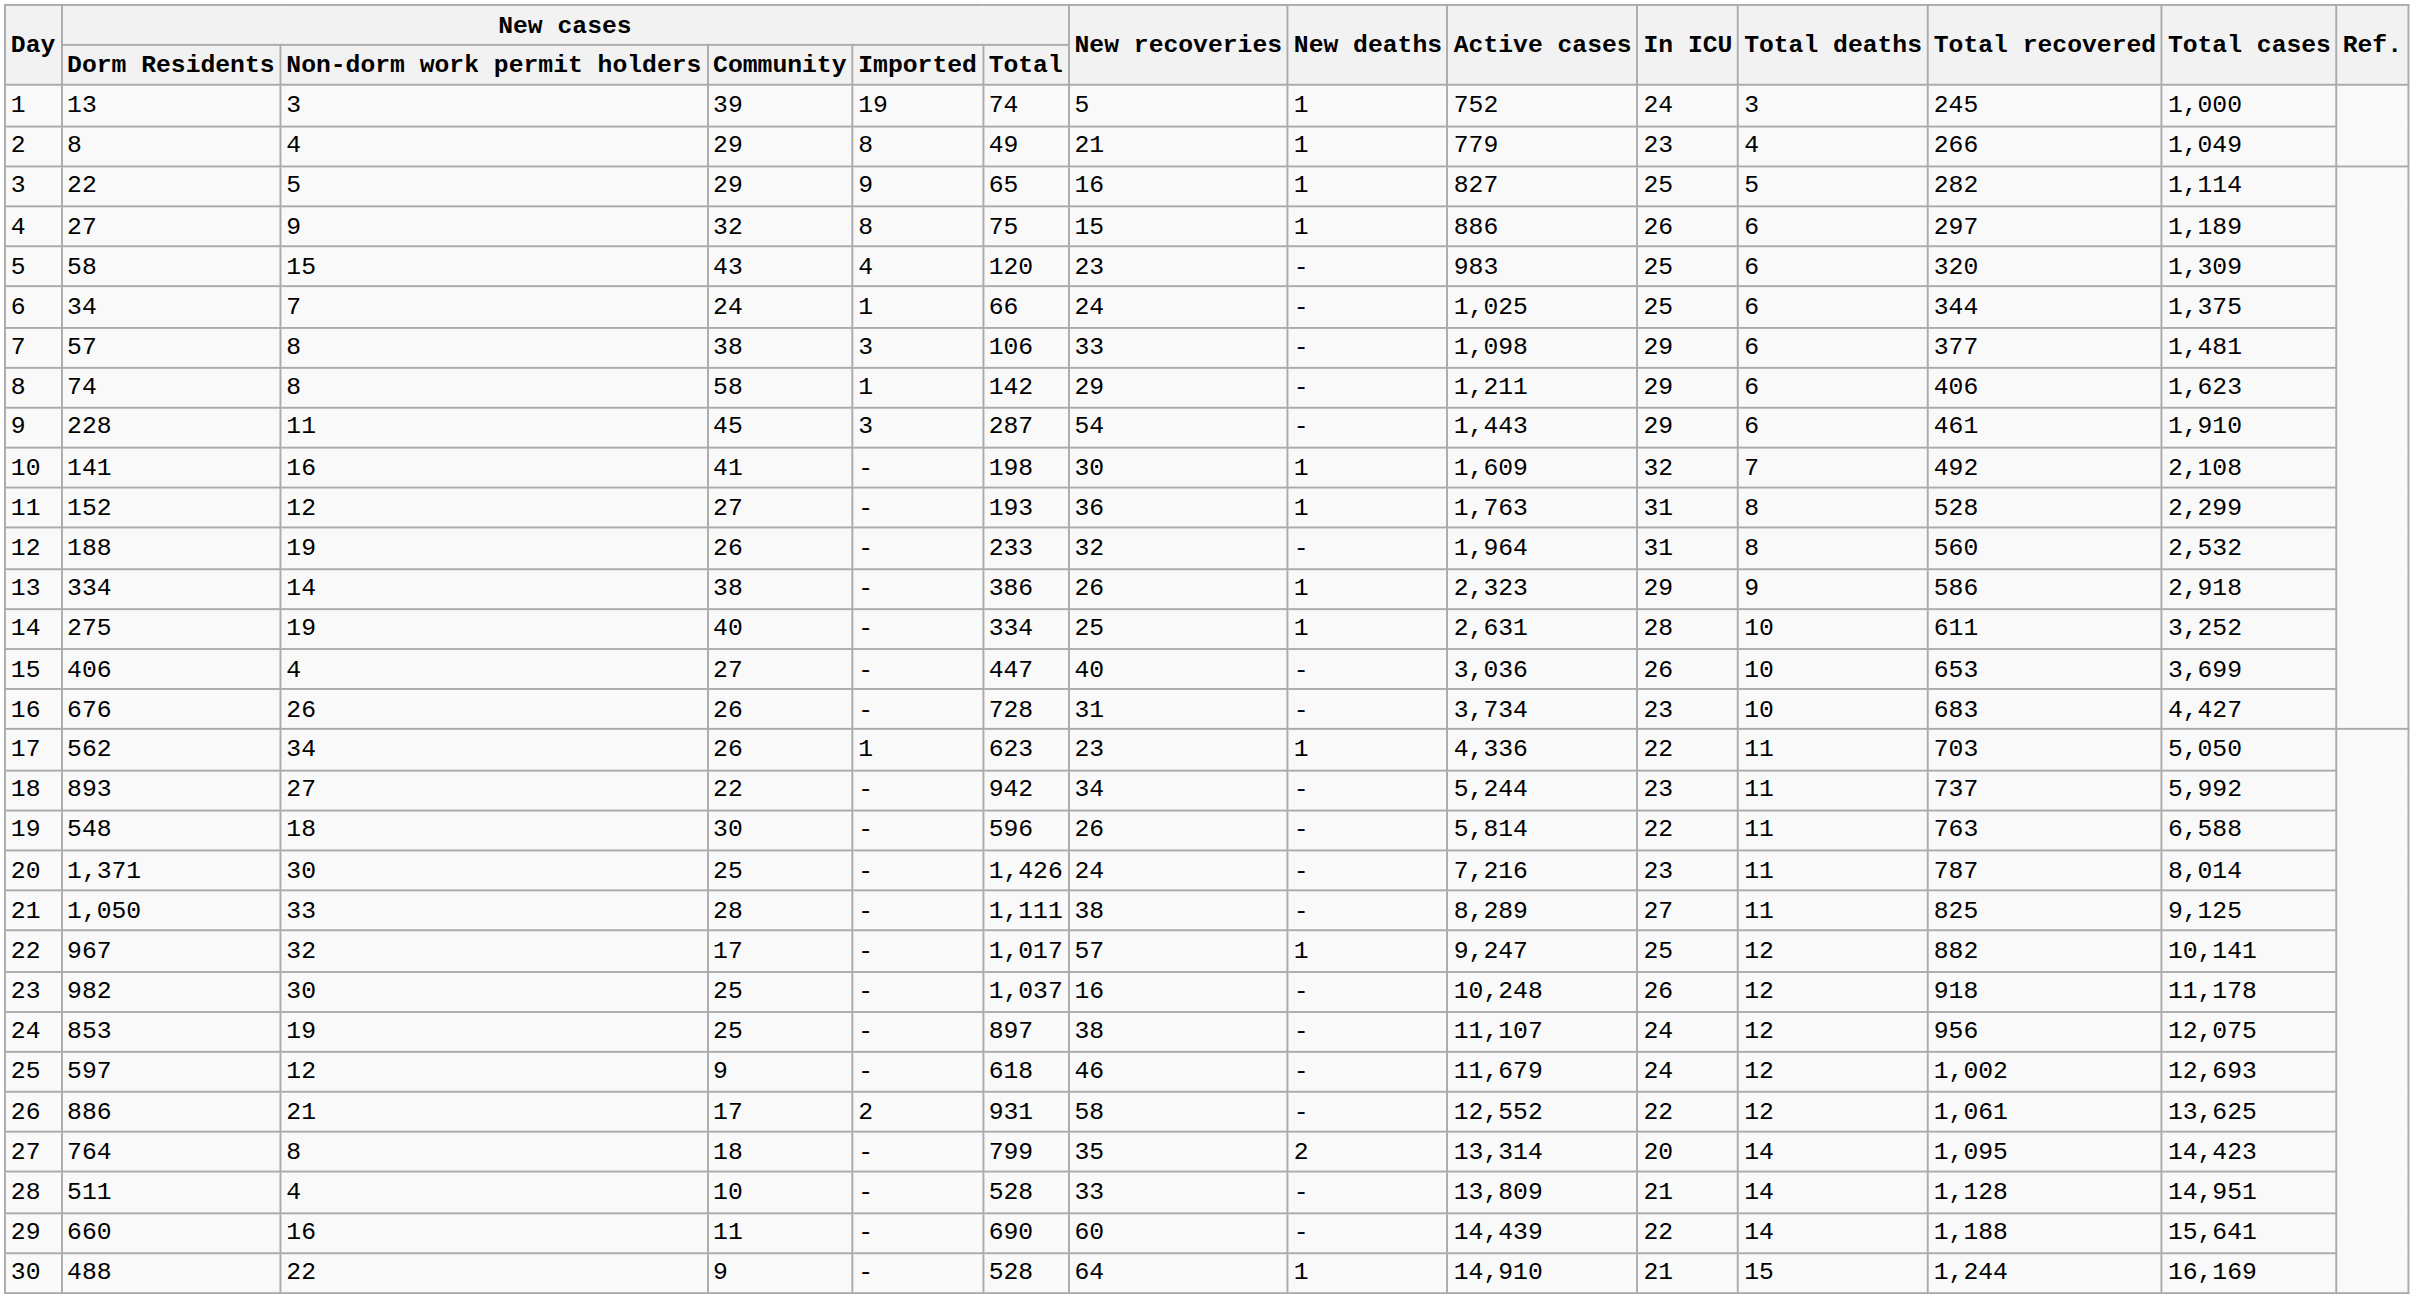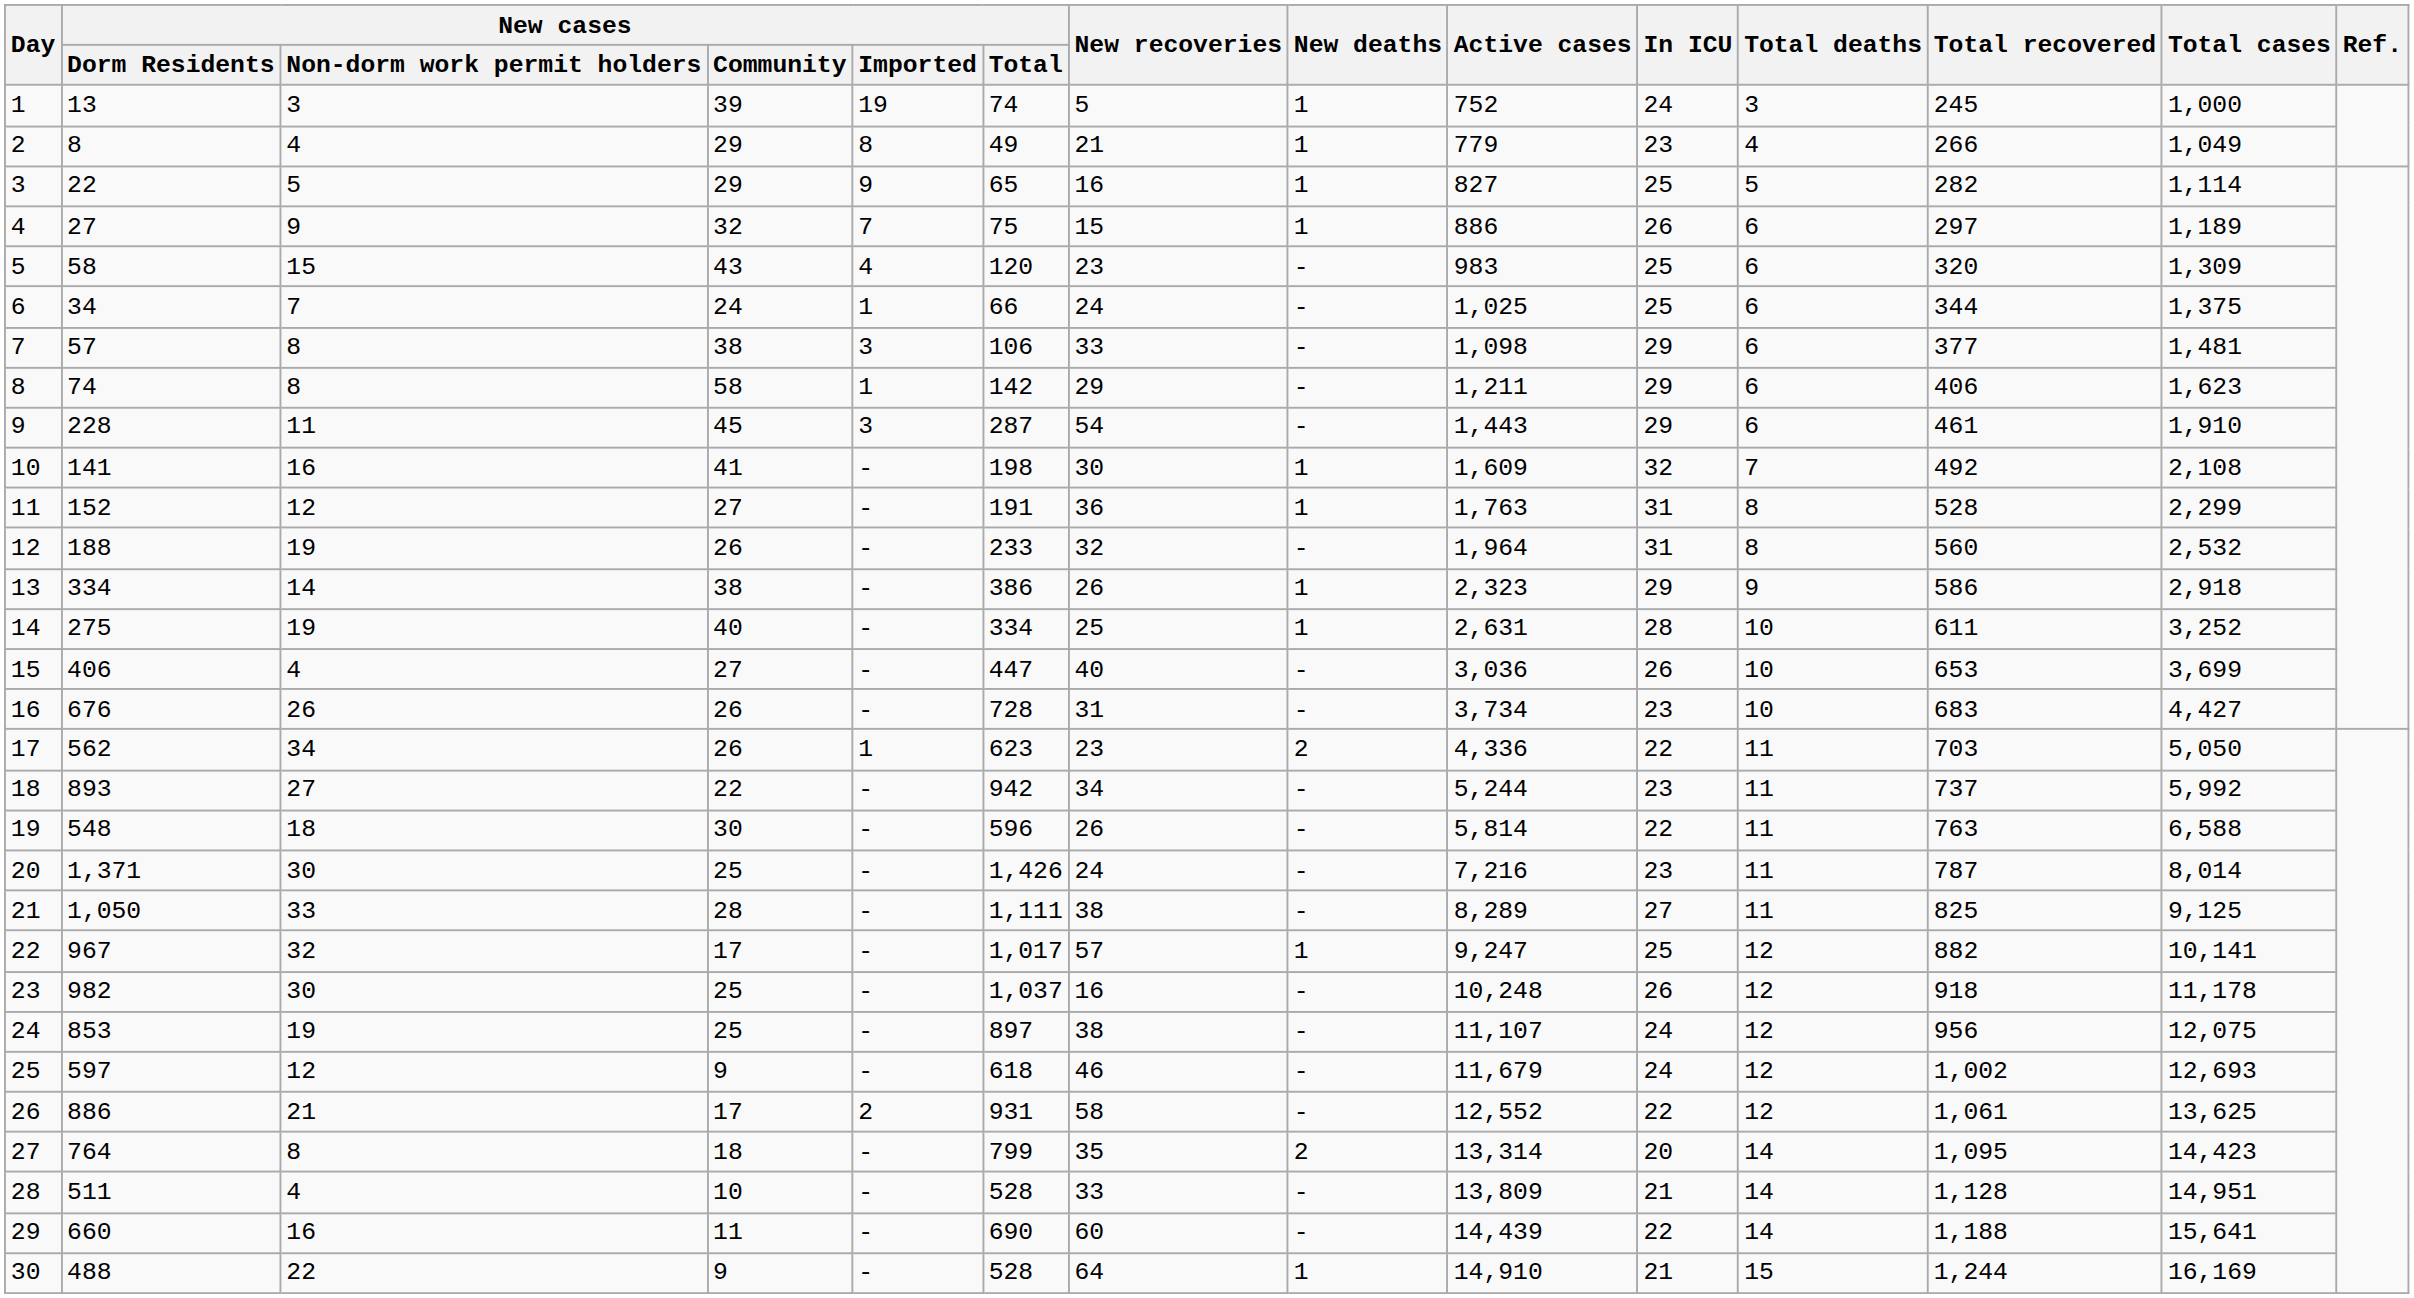(866, 226) 8 -> (866, 226) 7
(1011, 508) 193 -> (1011, 508) 191
(1301, 750) 1 -> (1301, 750) 2
